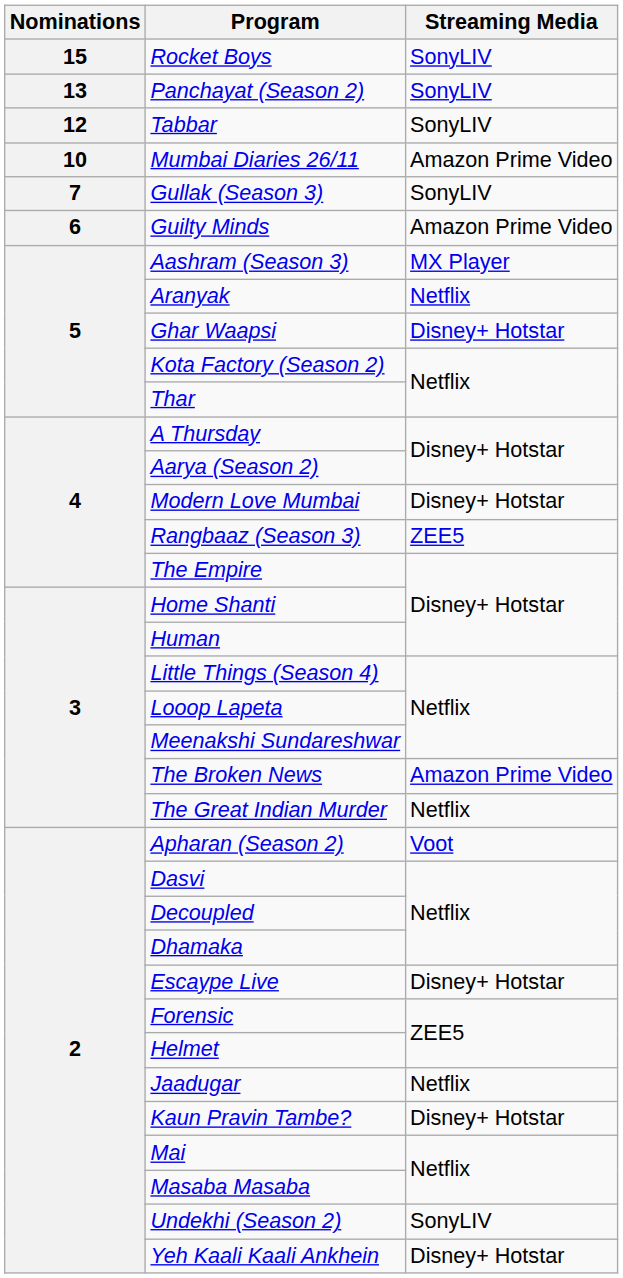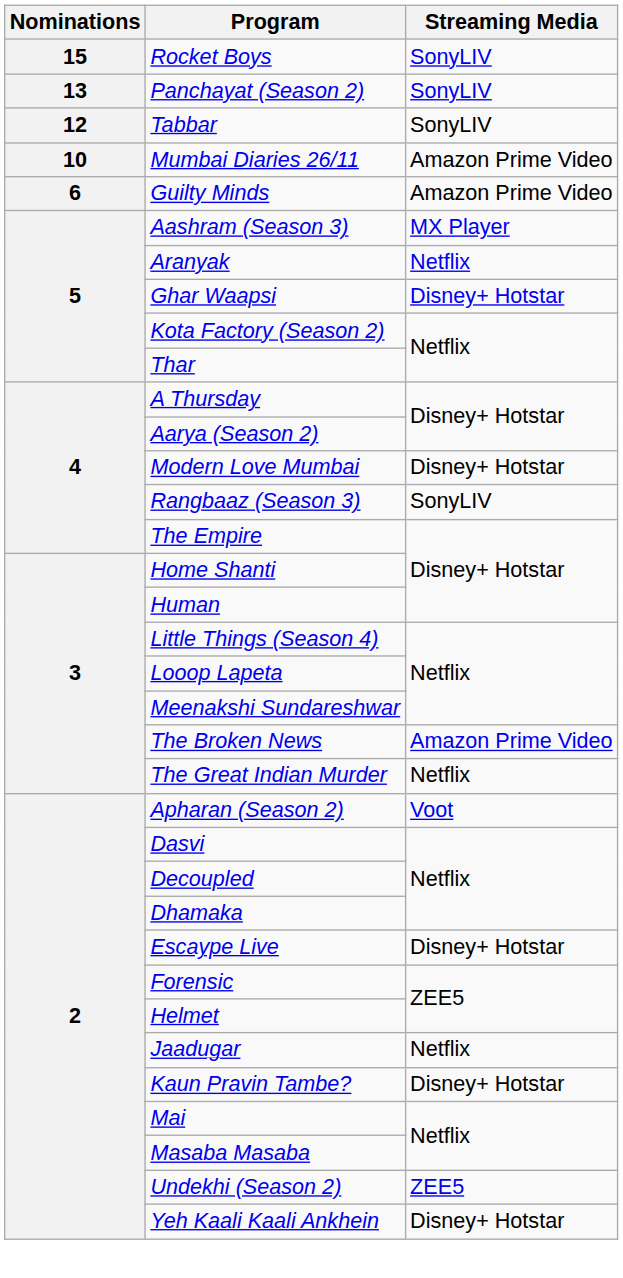- row: (237, 193)
(437, 536) ZEE5 -> (451, 501) SonyLIV
(451, 1221) SonyLIV -> (437, 1186) ZEE5
